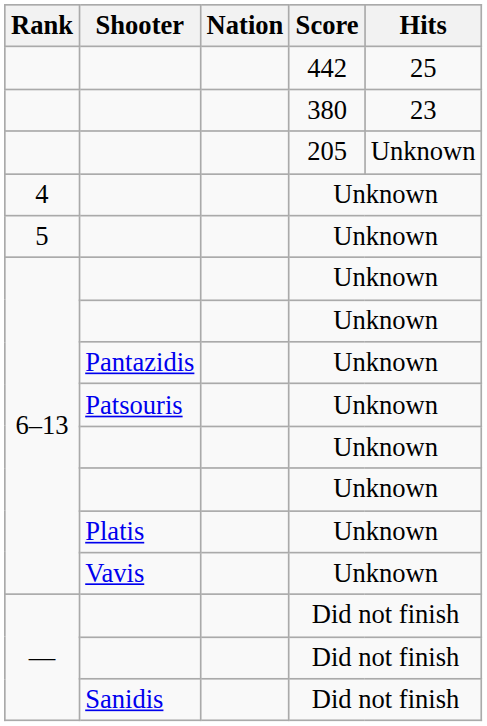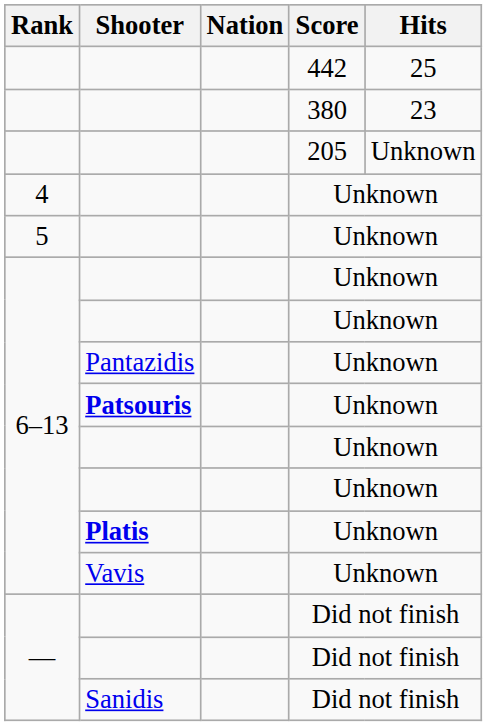(134, 404) normal -> (138, 404) bold
(115, 531) normal -> (117, 531) bold
